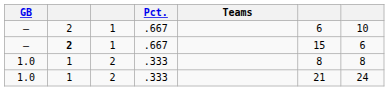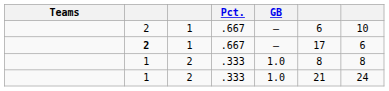columns swapped: (238, 13) <-> (26, 13)
(319, 45) 15 -> (319, 45) 17
